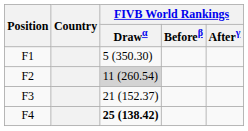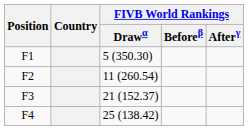(130, 77) lightgrey background -> (130, 77) no background
(131, 116) bold -> (131, 116) normal
